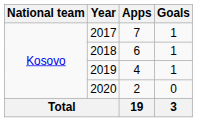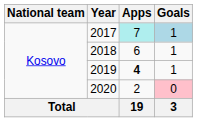(137, 32) no background -> (137, 32) paleturquoise background
(174, 32) no background -> (174, 32) lightblue background
(137, 70) normal -> (137, 70) bold
(174, 88) no background -> (174, 88) pink background
